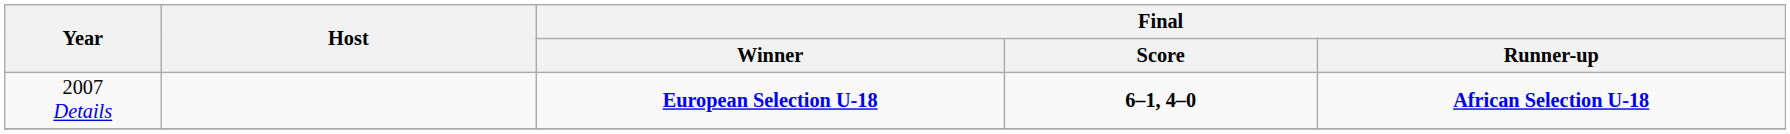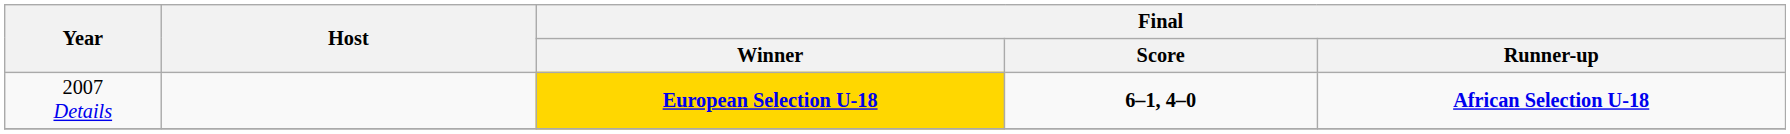(770, 100) no background -> (770, 100) gold background
